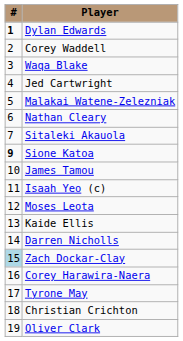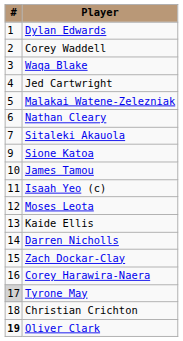(10, 30) bold -> (10, 30) normal
(10, 153) bold -> (10, 153) normal
(14, 258) lightblue background -> (14, 258) no background
(14, 293) no background -> (14, 293) lightgrey background
(14, 328) normal -> (14, 328) bold
